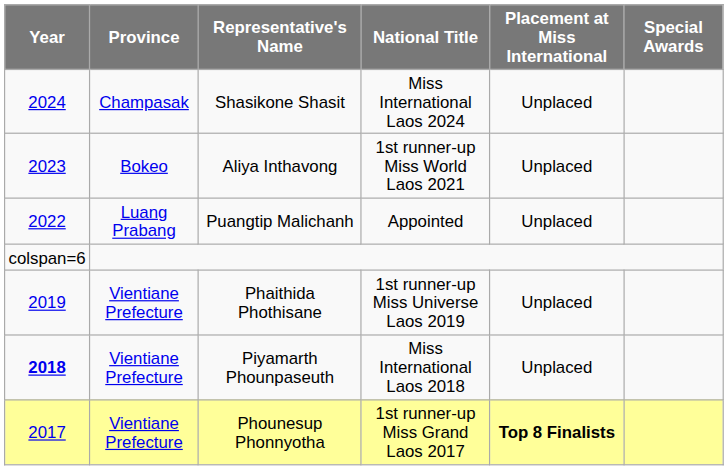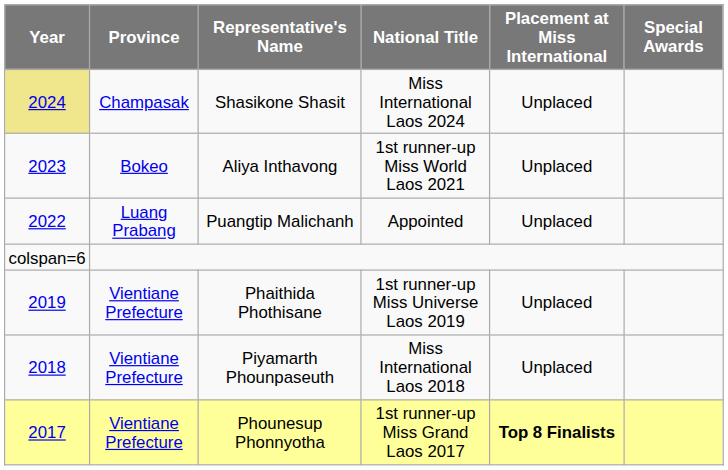(47, 102) no background -> (47, 102) khaki background
(47, 368) bold -> (47, 368) normal
